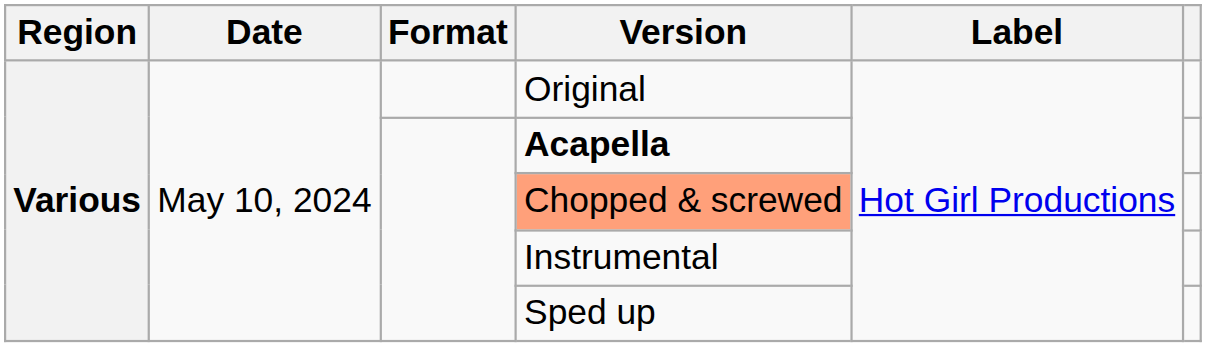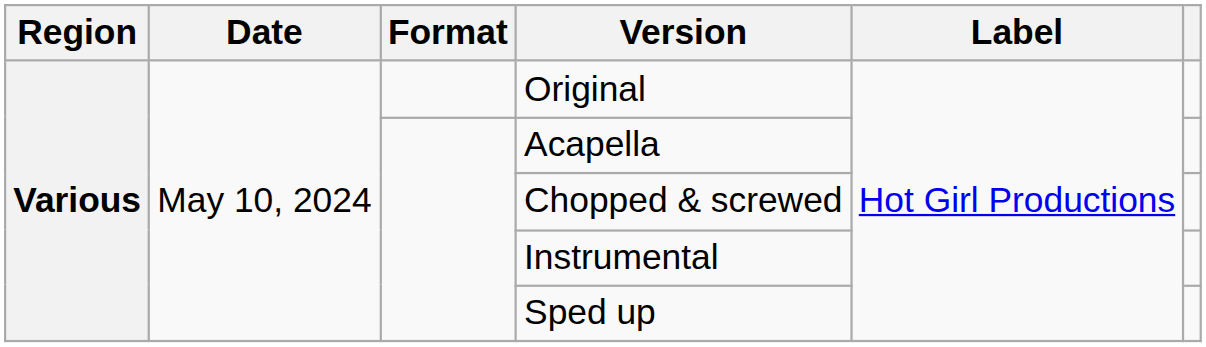(597, 144) bold -> (592, 144) normal
(683, 200) lightsalmon background -> (683, 200) no background
